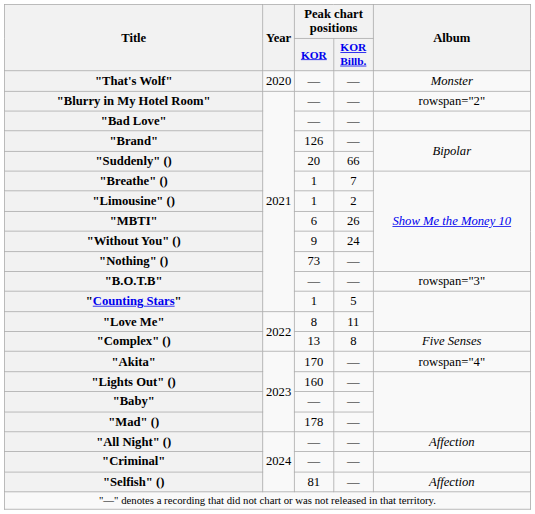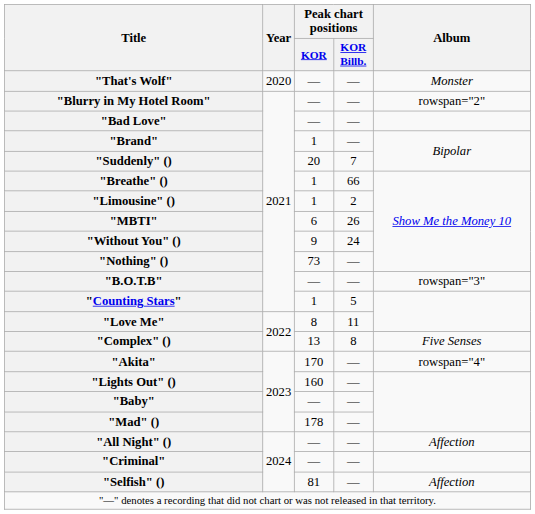(314, 141) 126 -> (314, 141) 1
(353, 161) 66 -> (353, 161) 7
(353, 181) 7 -> (353, 181) 66
